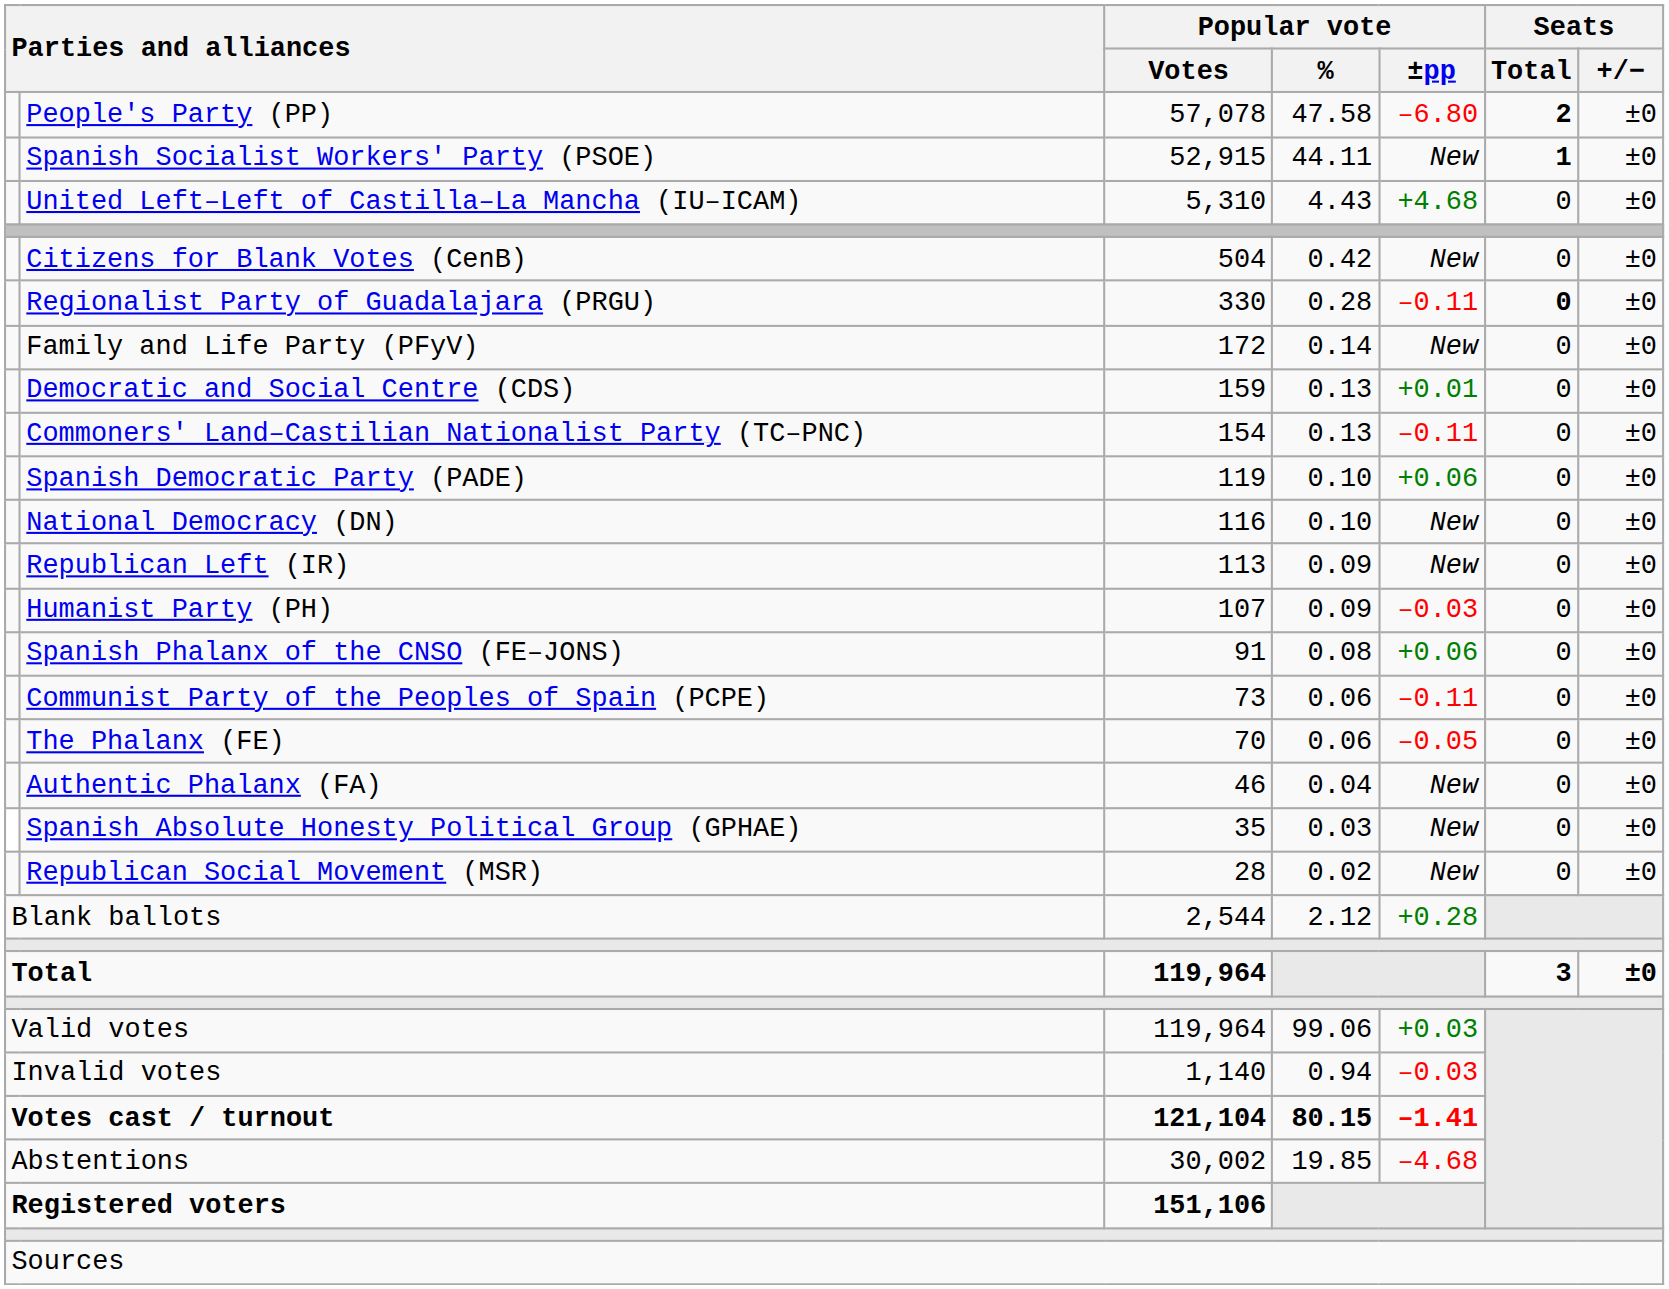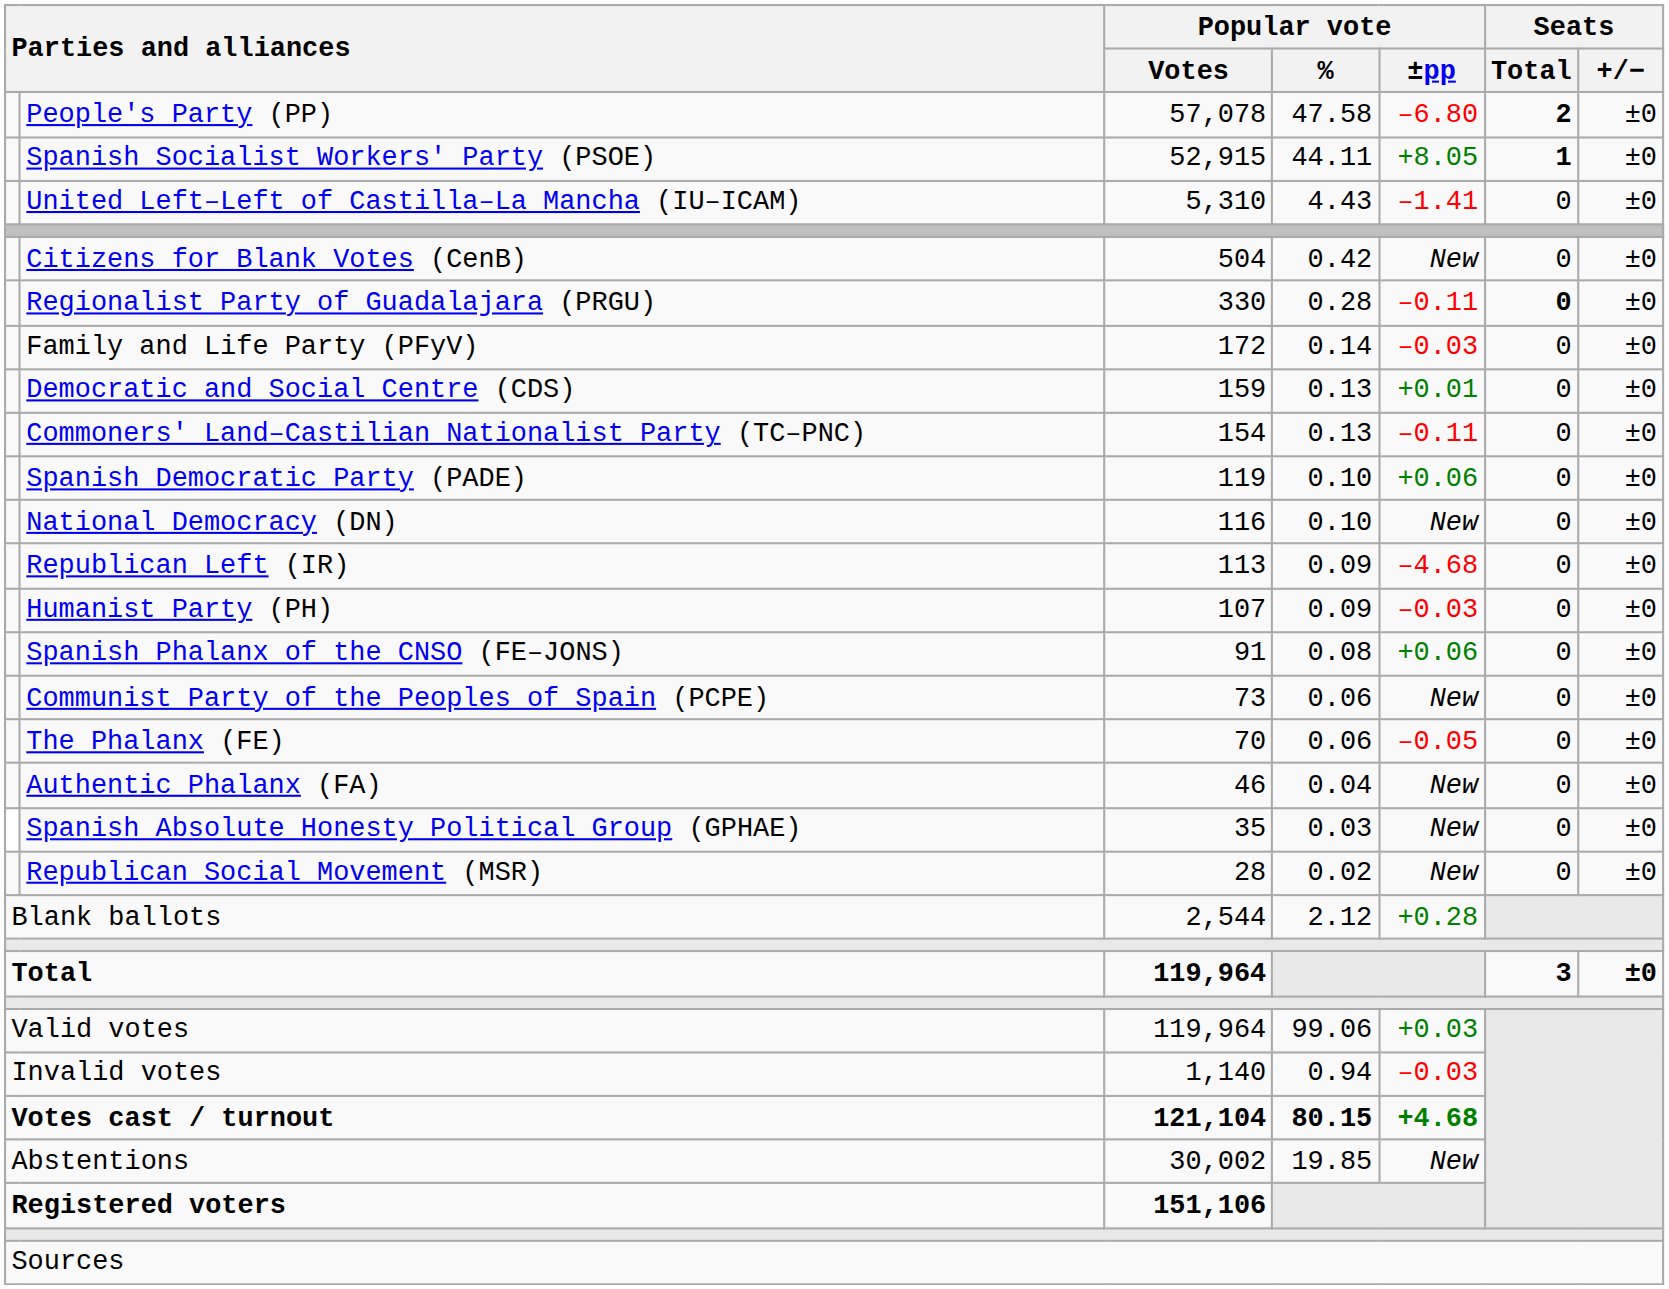(1454, 159) New -> (1438, 159) +8.05
(1438, 202) +4.68 -> (1438, 202) –1.41
(1454, 347) New -> (1438, 347) –0.03
(1454, 566) New -> (1438, 566) –4.68
(1438, 698) –0.11 -> (1454, 698) New
(1438, 1118) –1.41 -> (1438, 1118) +4.68
(1438, 1162) –4.68 -> (1454, 1162) New
